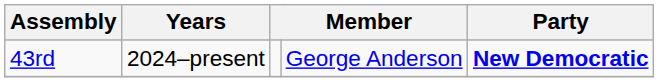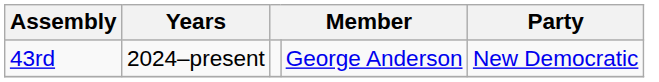(561, 58) bold -> (556, 58) normal
